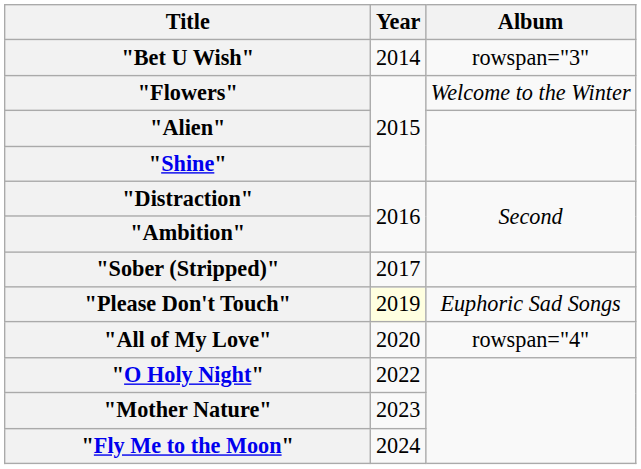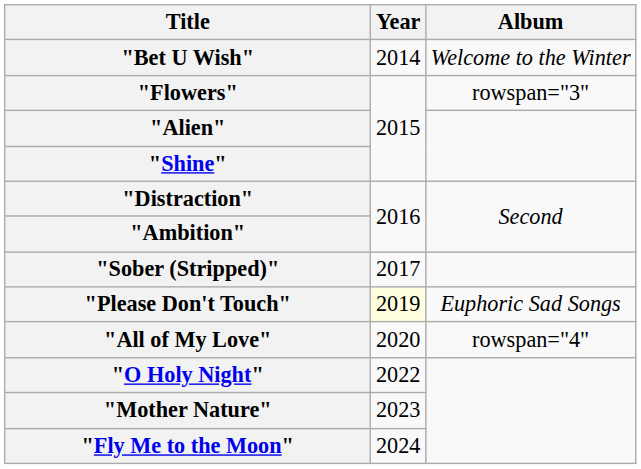(531, 57) rowspan="3" -> (531, 57) Welcome to the Winter
(531, 92) Welcome to the Winter -> (531, 92) rowspan="3"
